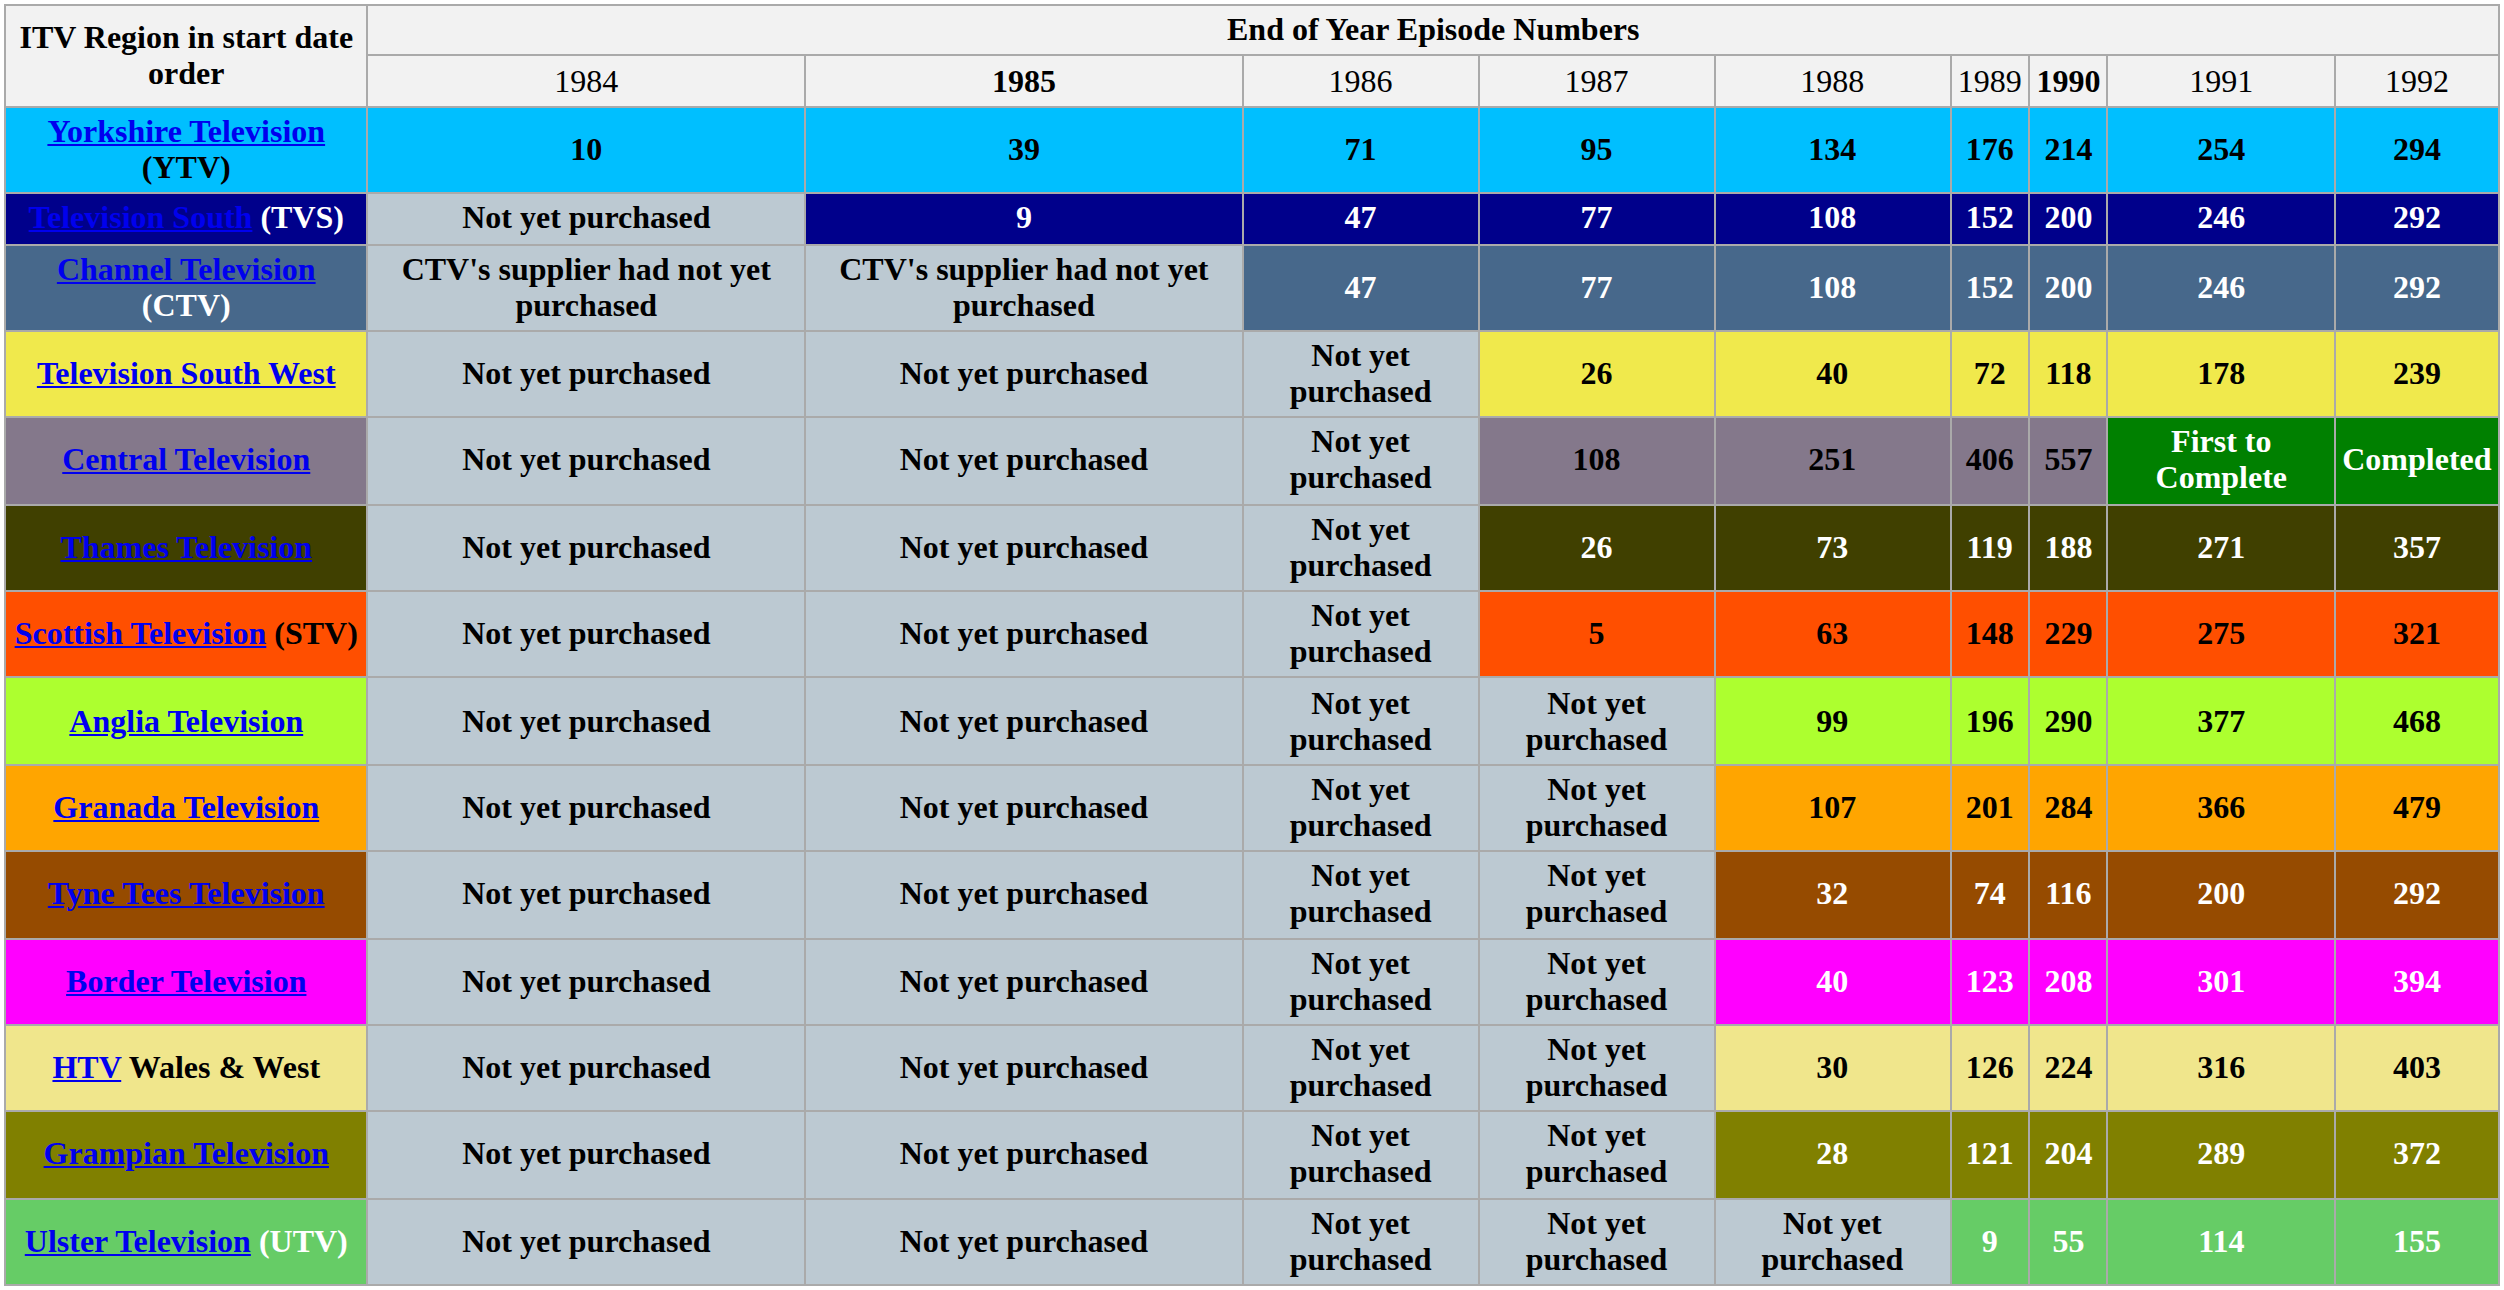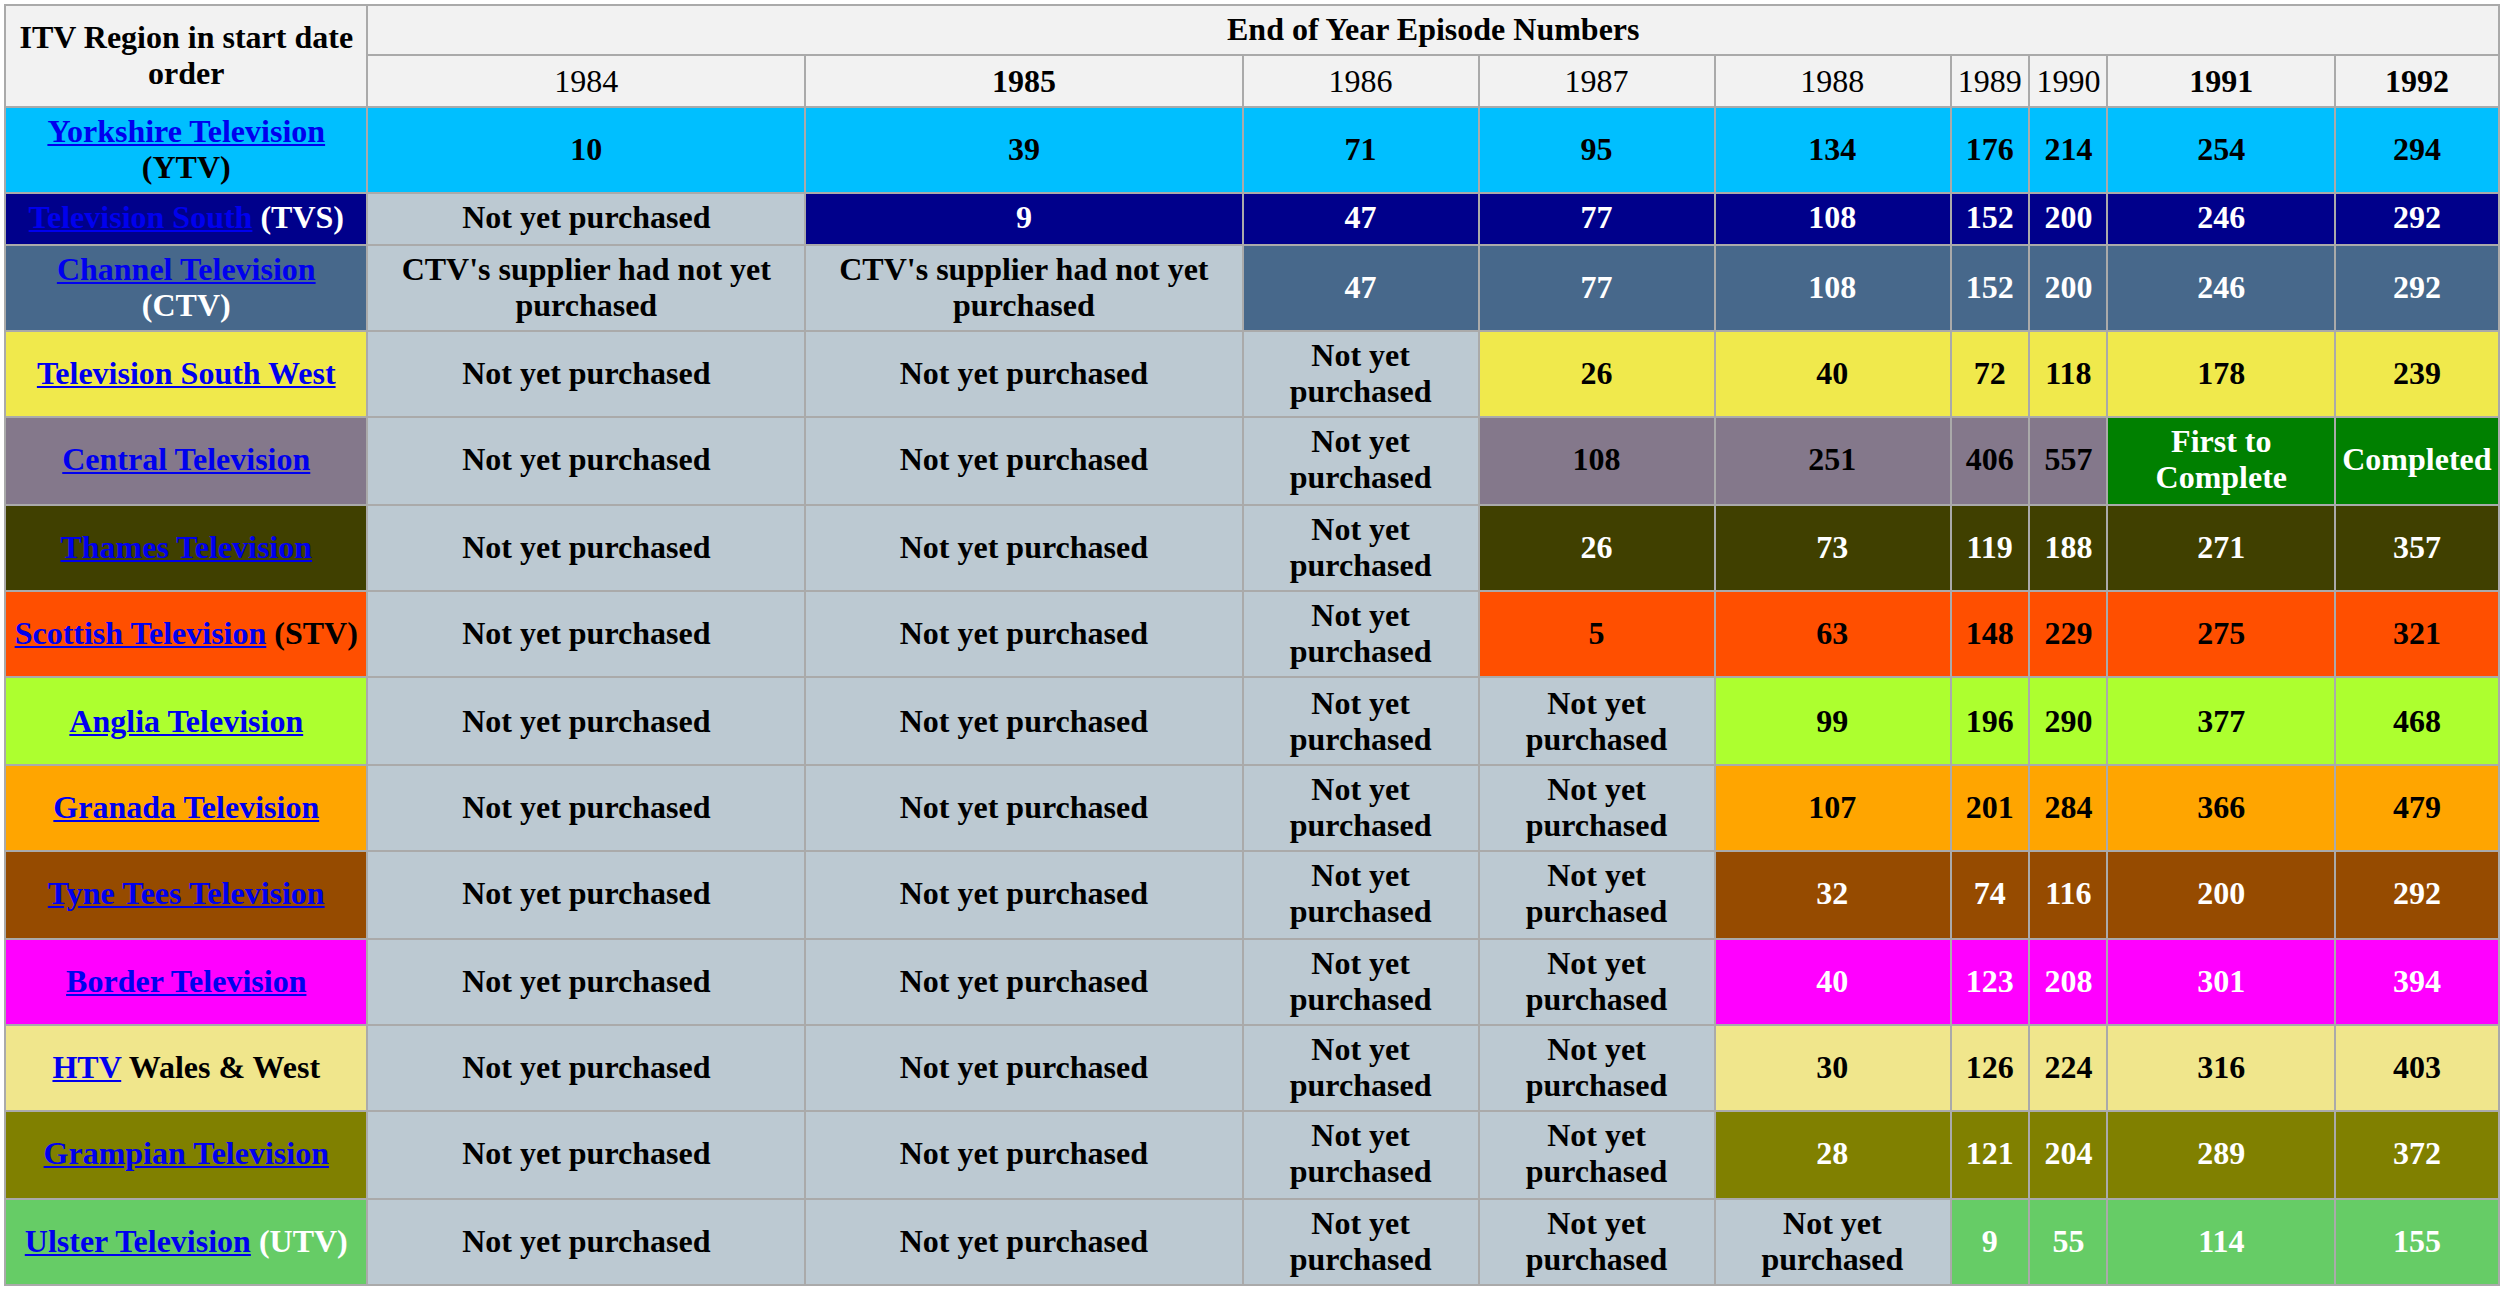(2068, 80) bold -> (2068, 80) normal
(2221, 80) normal -> (2221, 80) bold
(2417, 80) normal -> (2417, 80) bold
